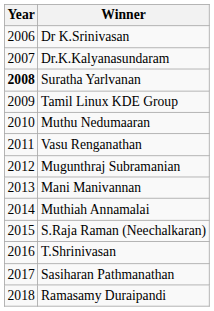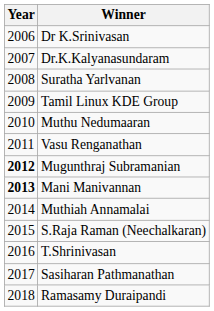(21, 79) bold -> (21, 79) normal
(21, 166) normal -> (21, 166) bold
(21, 187) normal -> (21, 187) bold
